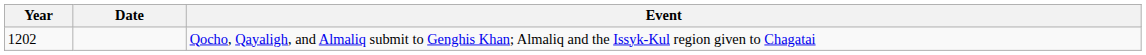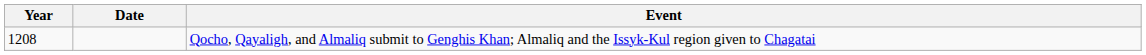(22, 38) 1202 -> (22, 38) 1208
